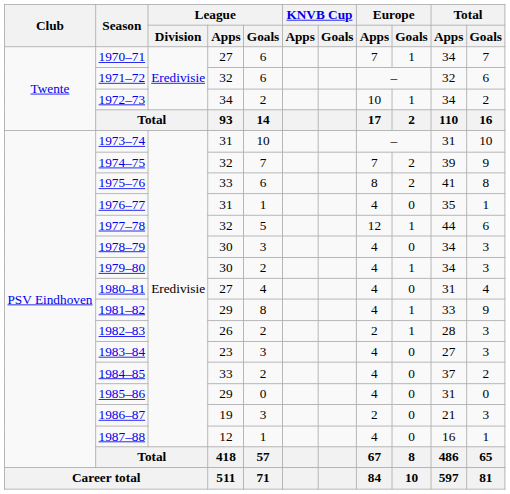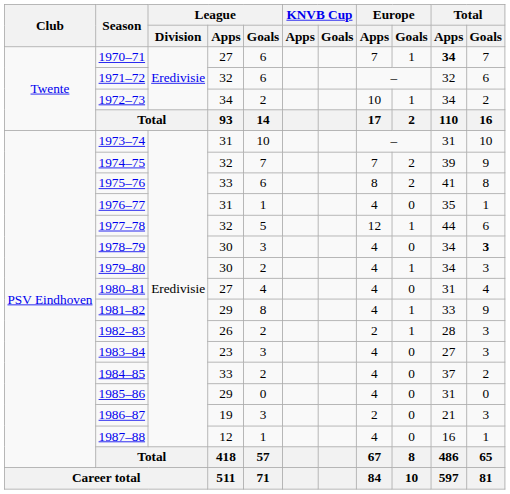(449, 57) normal -> (449, 57) bold
(486, 246) normal -> (486, 246) bold
